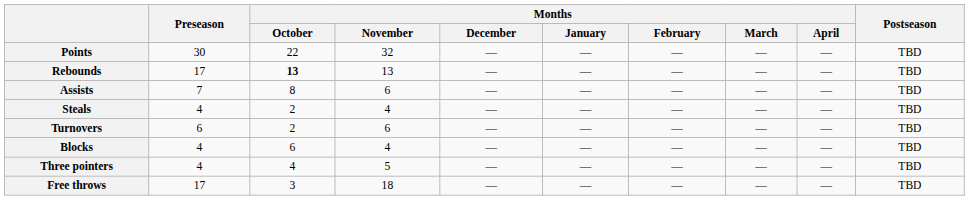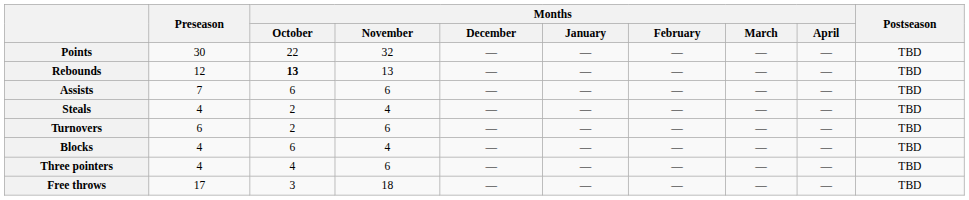(199, 71) 17 -> (199, 71) 12
(292, 90) 8 -> (292, 90) 6
(387, 166) 5 -> (387, 166) 6
